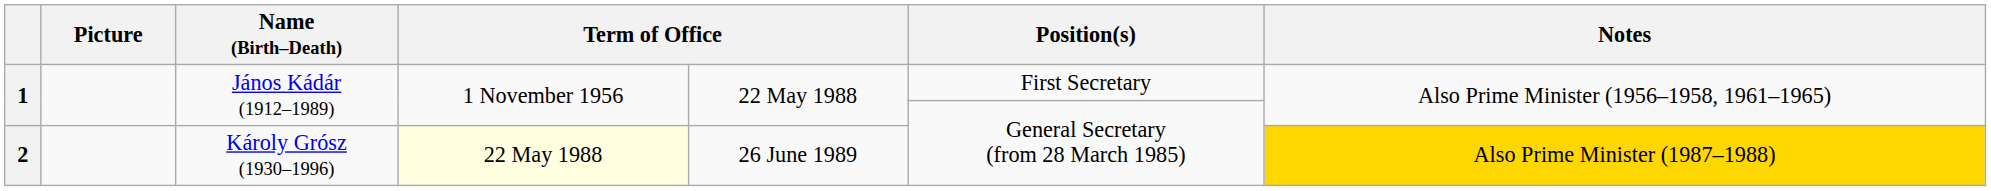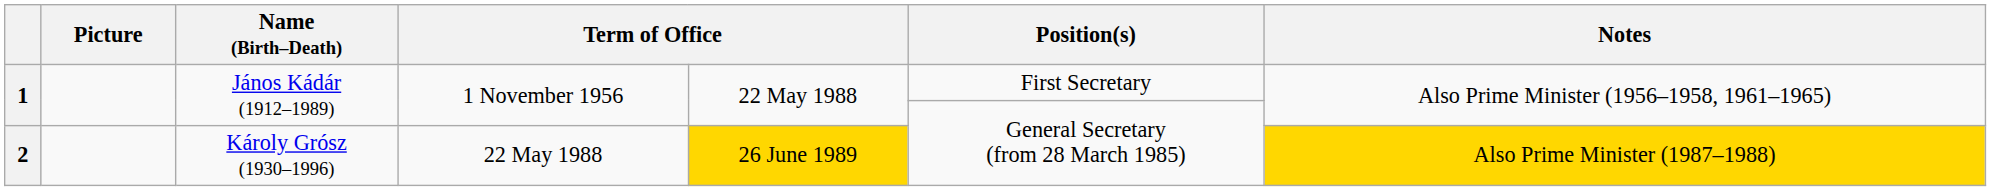(543, 155) lightyellow background -> (543, 155) no background
(798, 155) no background -> (798, 155) gold background
